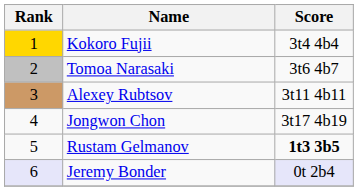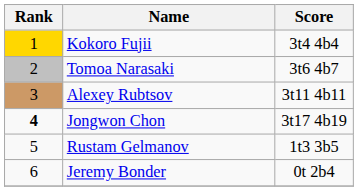(34, 120) normal -> (34, 120) bold
(314, 146) bold -> (314, 146) normal
(34, 172) lavender background -> (34, 172) no background
(314, 172) lavender background -> (314, 172) no background
